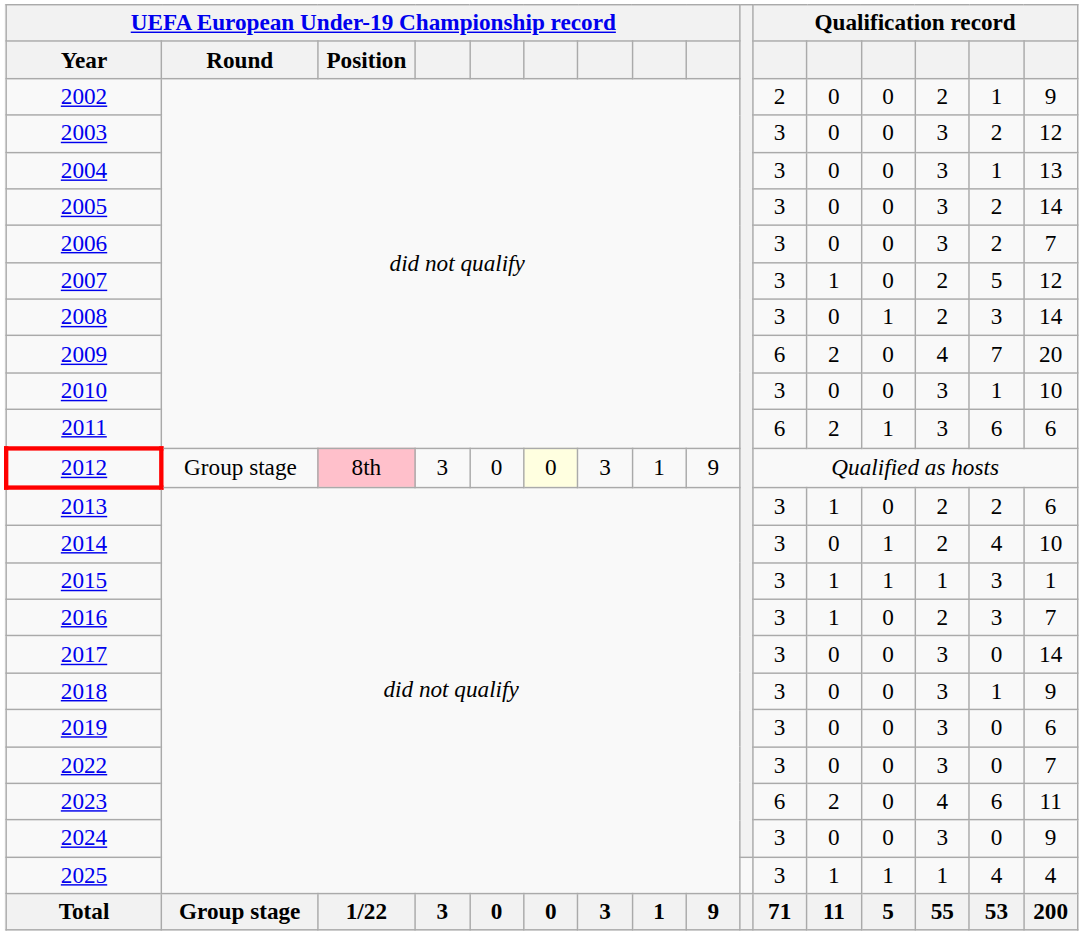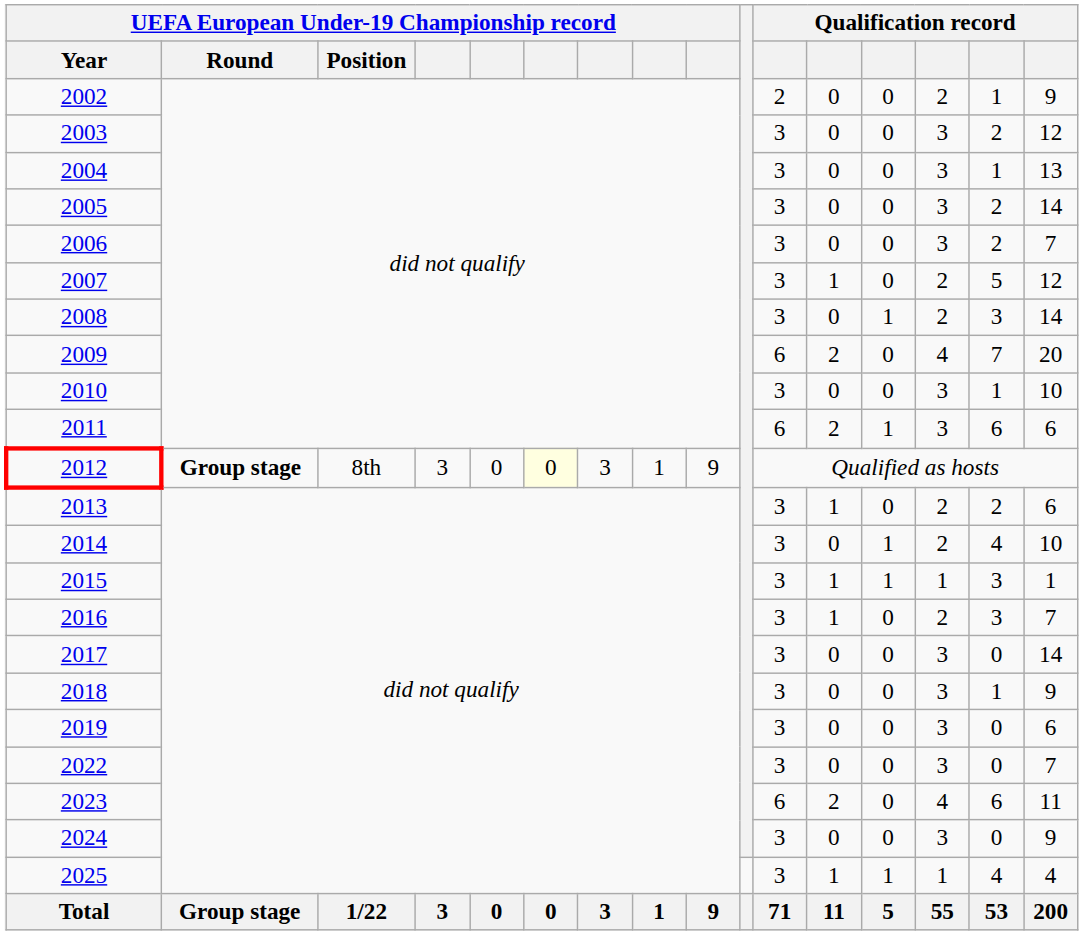(240, 467) normal -> (240, 467) bold
(366, 467) pink background -> (366, 467) no background
